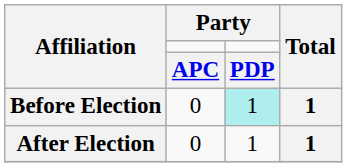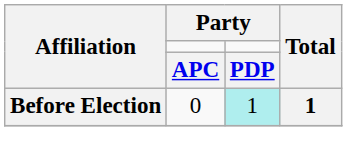- row: (86, 143)
